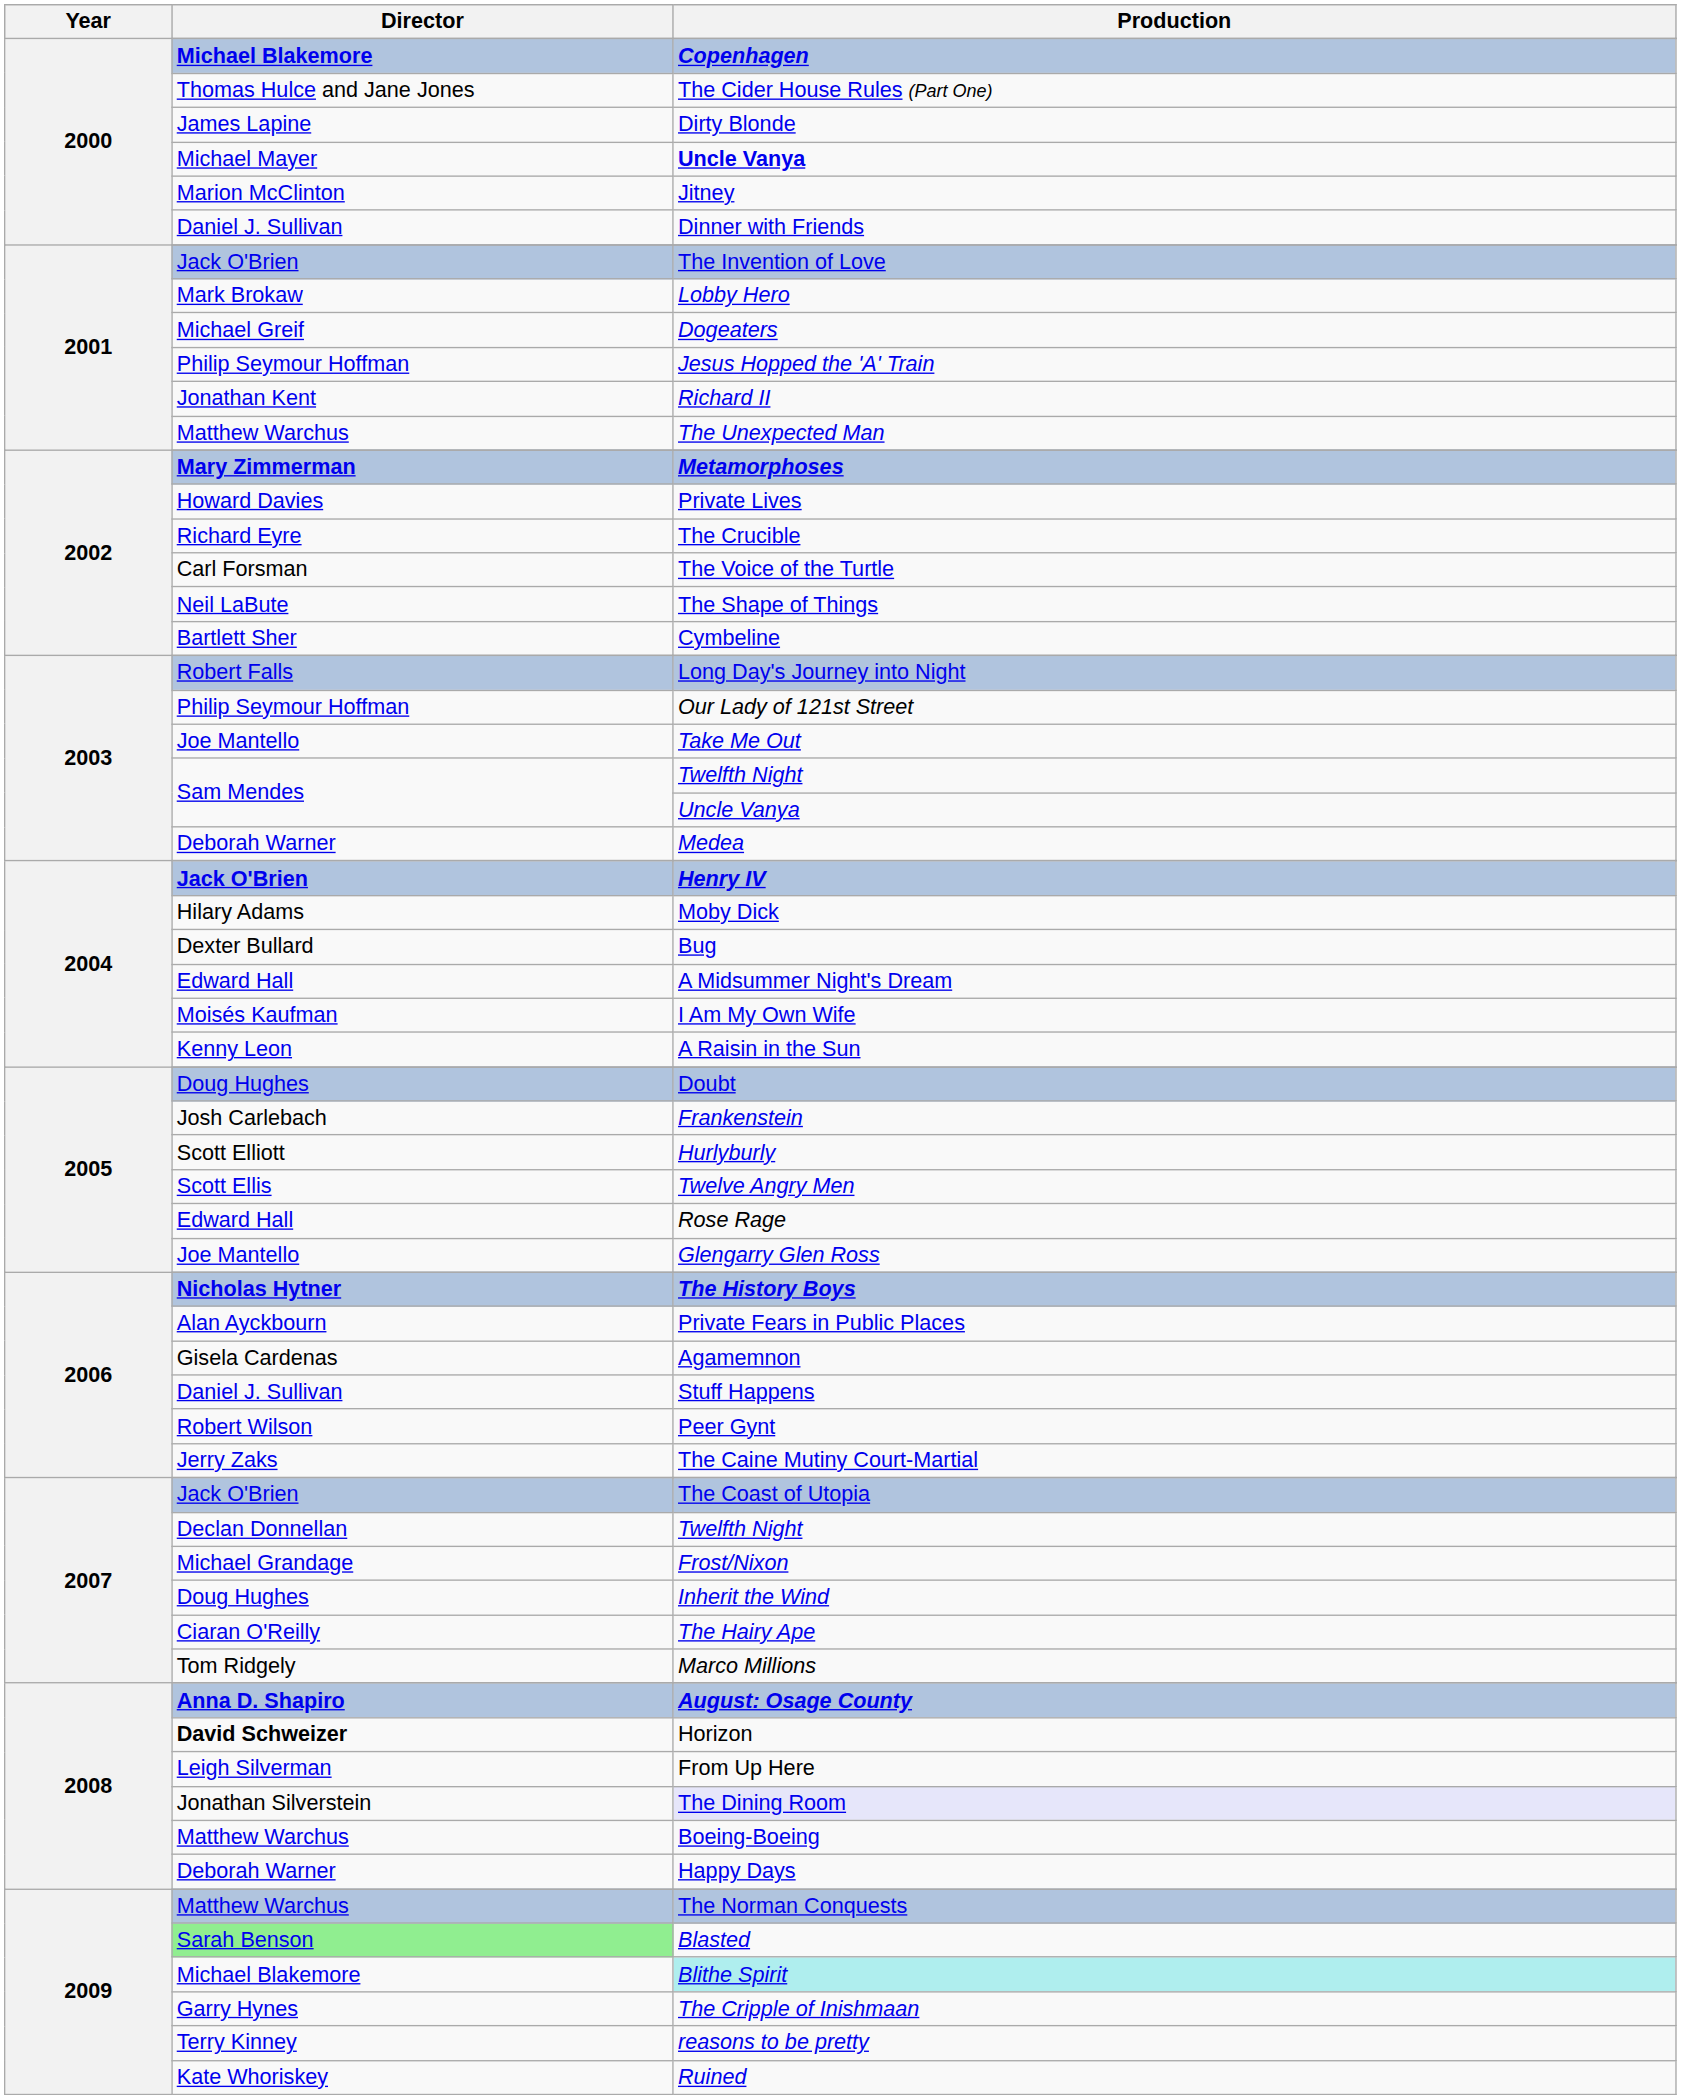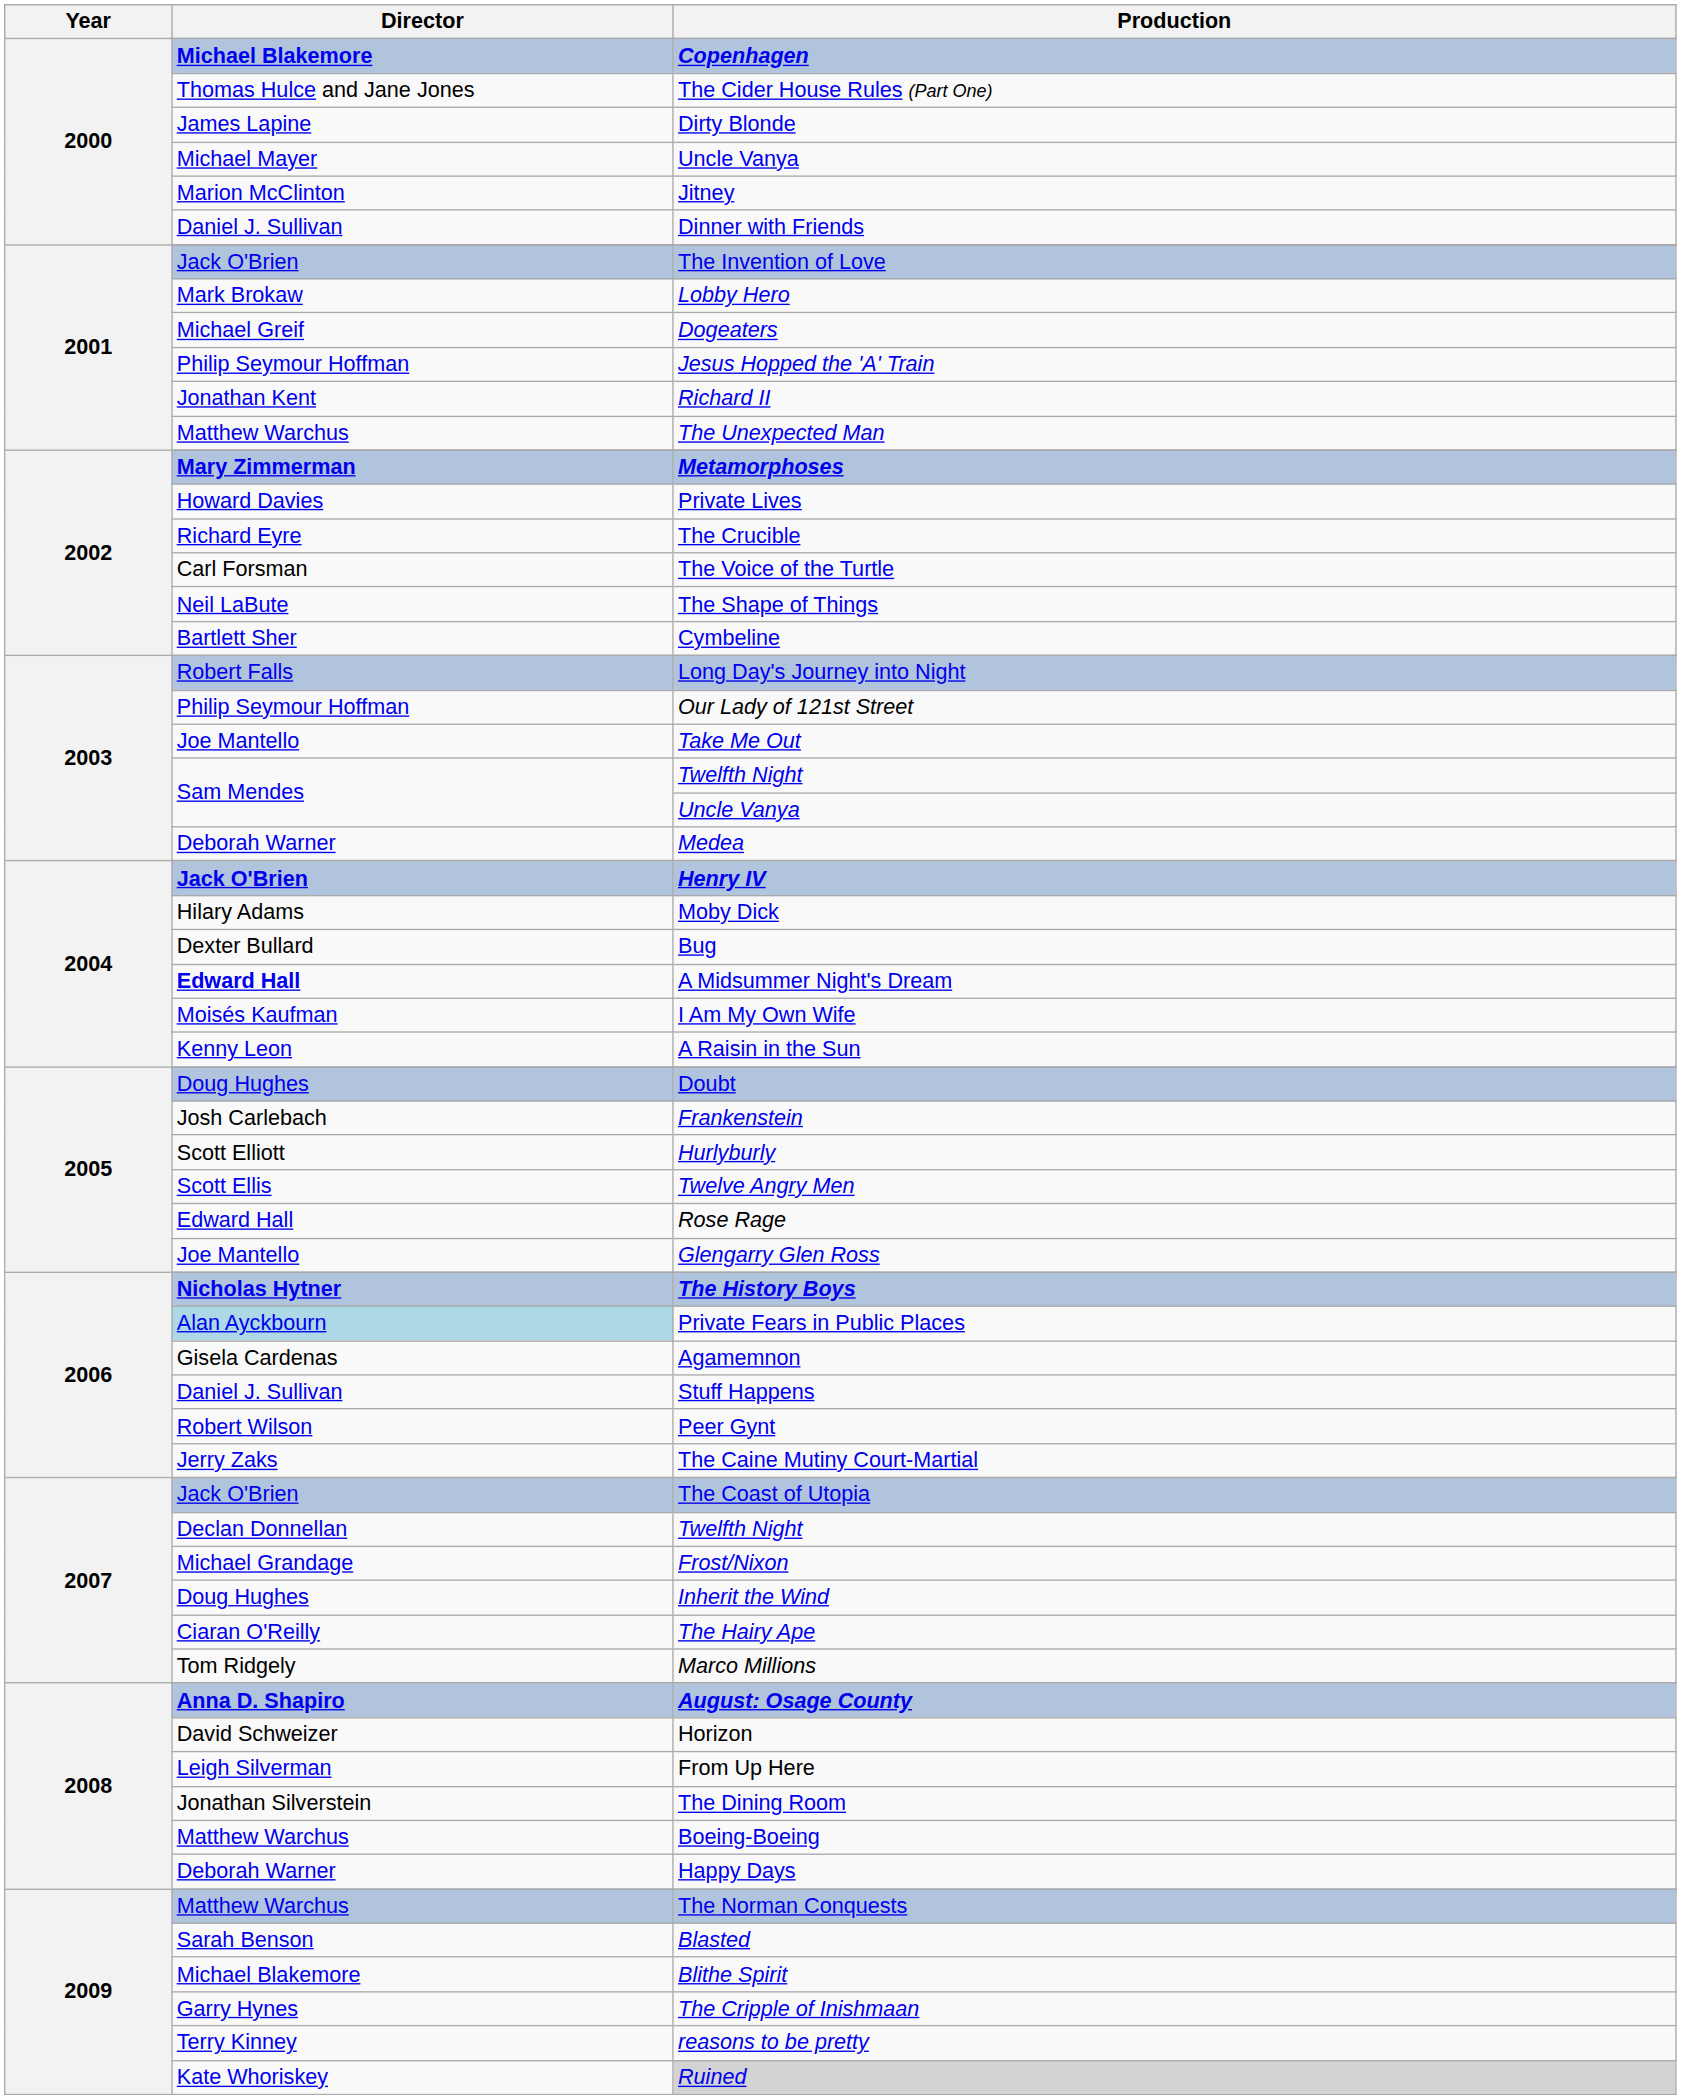(742, 158) bold -> (738, 158) normal
(235, 980) normal -> (239, 980) bold
(252, 1323) no background -> (252, 1323) lightblue background
(262, 1734) bold -> (257, 1734) normal
(762, 1802) lavender background -> (762, 1802) no background
(245, 1939) lightgreen background -> (245, 1939) no background
(733, 1974) paleturquoise background -> (733, 1974) no background
(712, 2077) no background -> (712, 2077) lightgrey background
